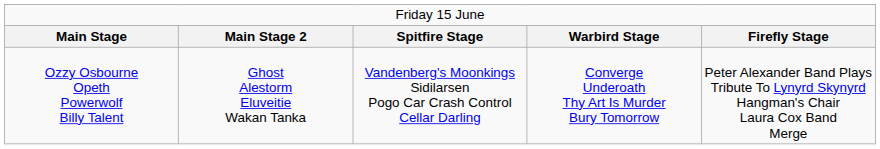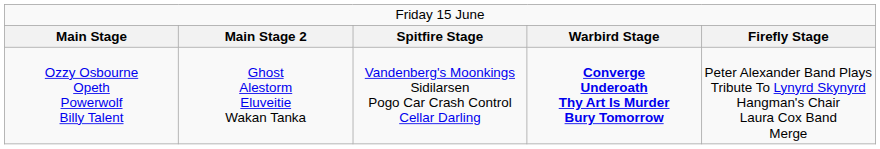(614, 95) normal -> (614, 95) bold
